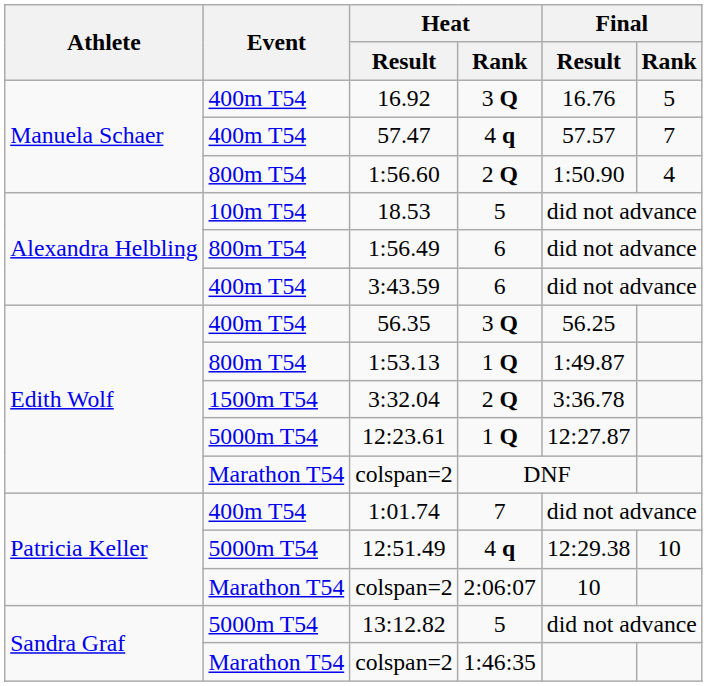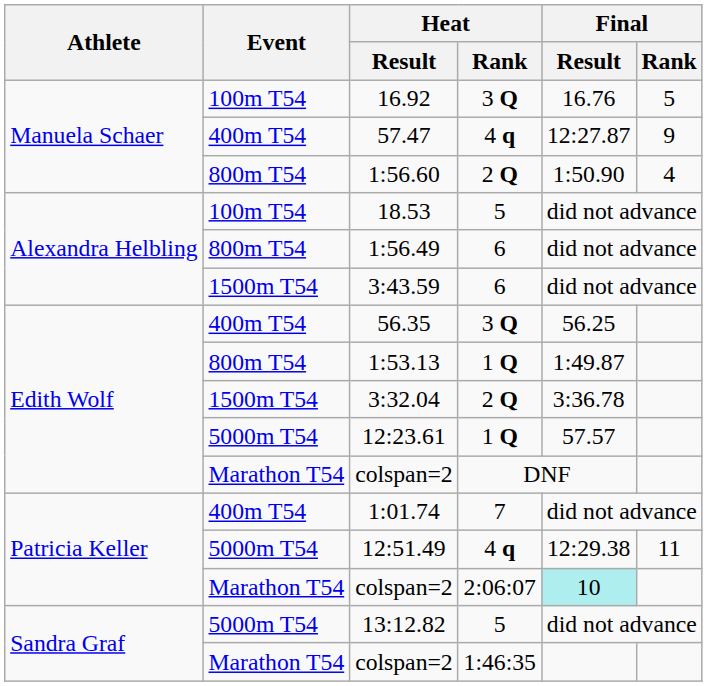(257, 98) 400m T54 -> (257, 98) 100m T54
(589, 135) 57.57 -> (589, 135) 12:27.87
(669, 135) 7 -> (669, 135) 9
(257, 286) 400m T54 -> (263, 286) 1500m T54
(589, 436) 12:27.87 -> (589, 436) 57.57
(669, 549) 10 -> (669, 549) 11
(589, 586) no background -> (589, 586) paleturquoise background
